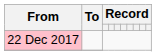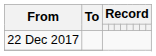(43, 40) pink background -> (43, 40) no background
